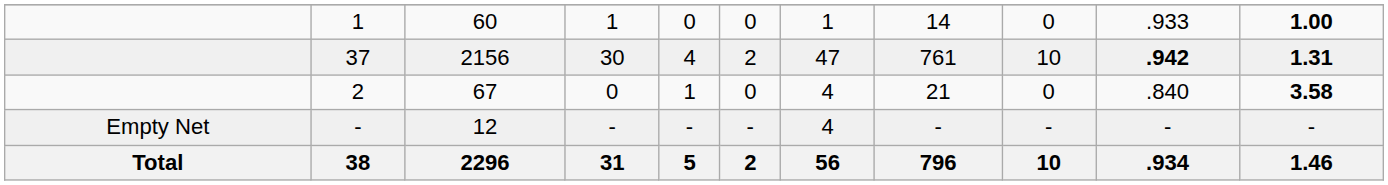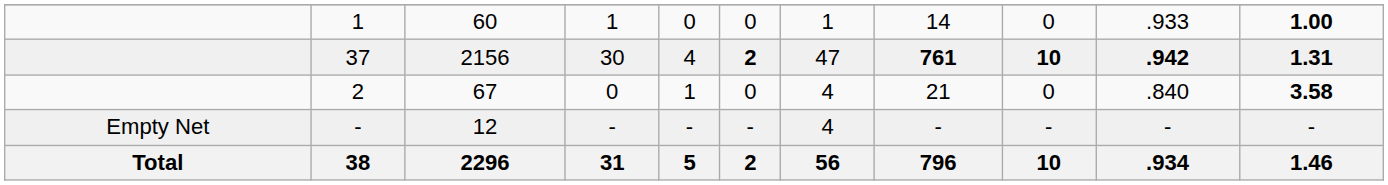(750, 57) normal -> (750, 57) bold
(938, 57) normal -> (938, 57) bold
(1049, 57) normal -> (1049, 57) bold
